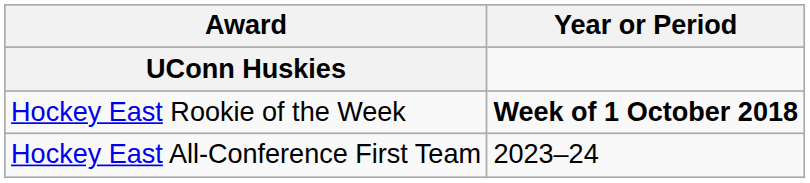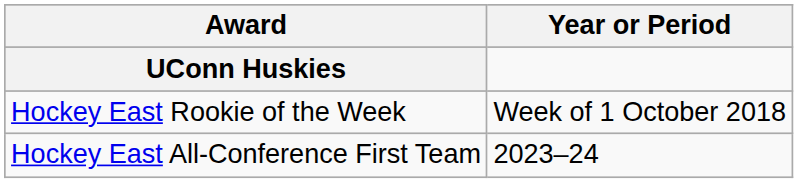(646, 111) bold -> (640, 111) normal
